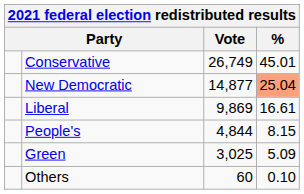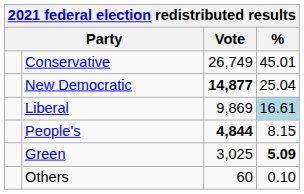(230, 85) normal -> (230, 85) bold
(278, 85) lightsalmon background -> (278, 85) no background
(278, 108) no background -> (278, 108) lightblue background
(235, 131) normal -> (235, 131) bold
(282, 154) normal -> (282, 154) bold
